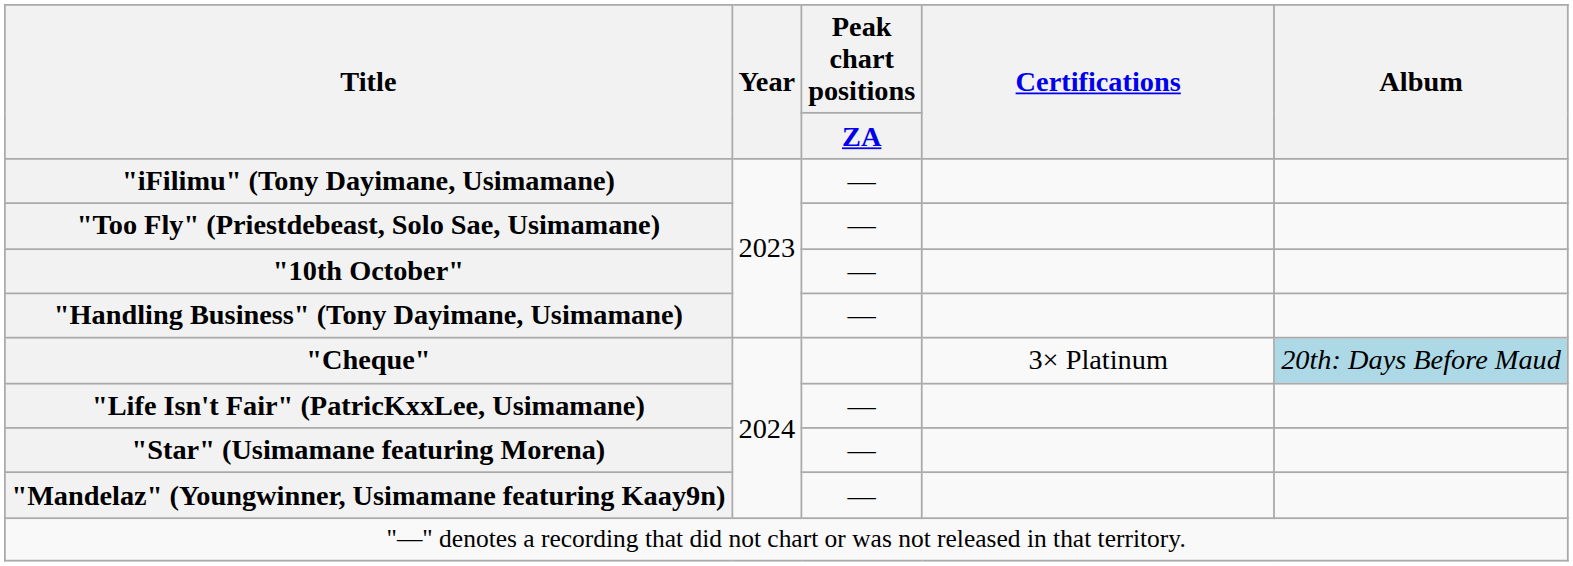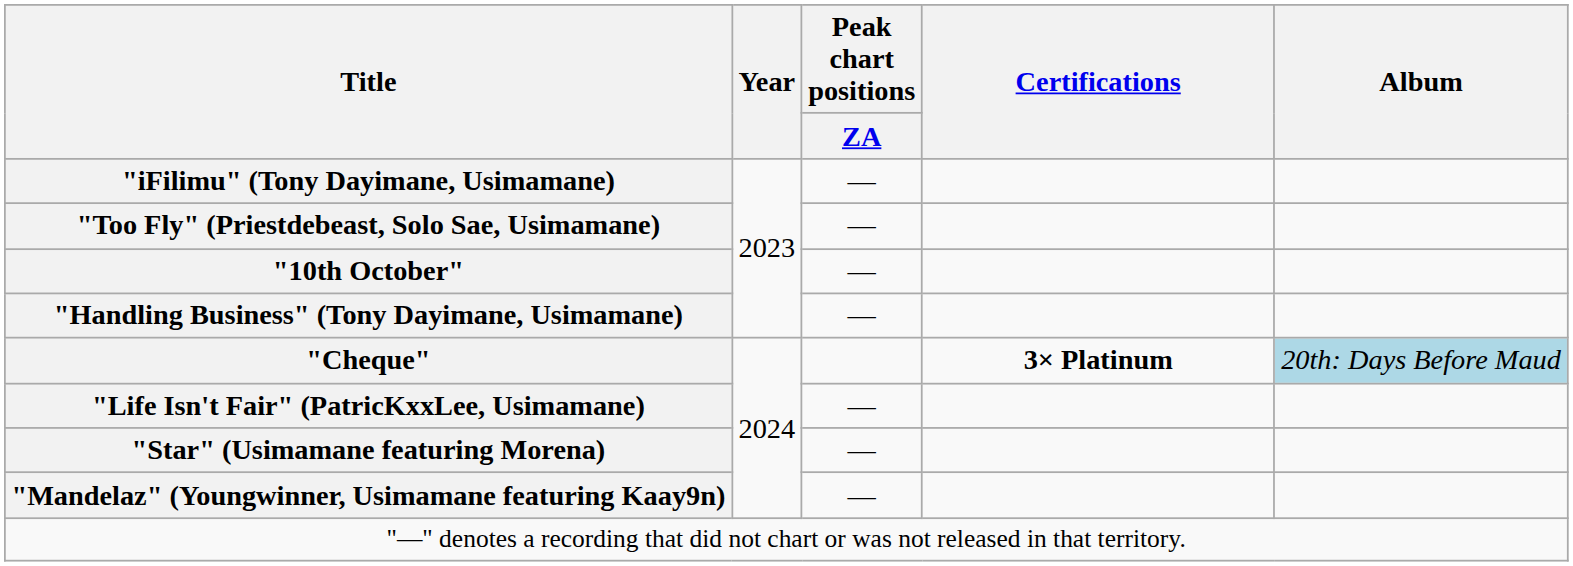(1098, 360) normal -> (1098, 360) bold
